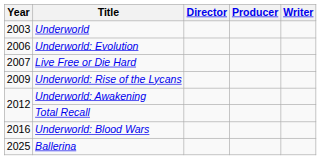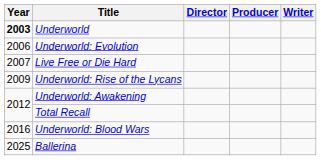(19, 29) normal -> (19, 29) bold
